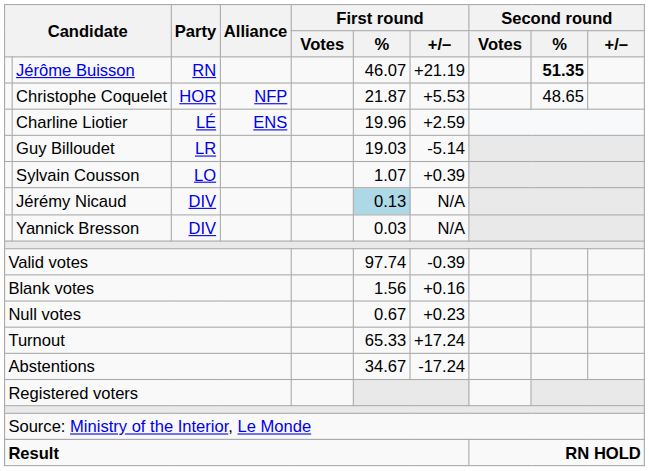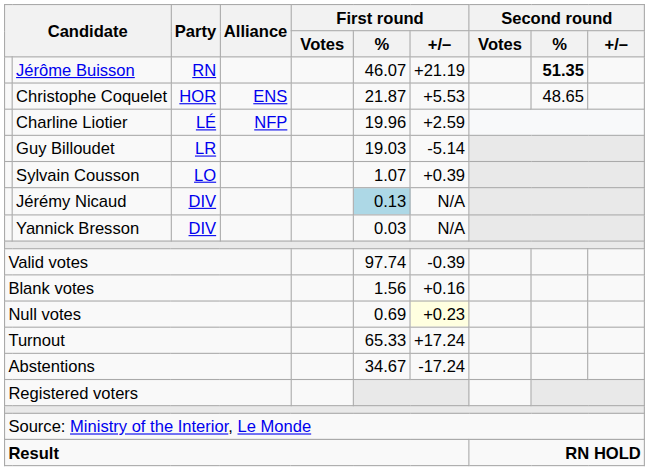(271, 97) NFP -> (270, 97) ENS
(270, 123) ENS -> (271, 123) NFP
(390, 314) 0.67 -> (390, 314) 0.69
(444, 314) no background -> (444, 314) lightyellow background
